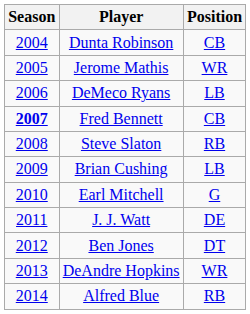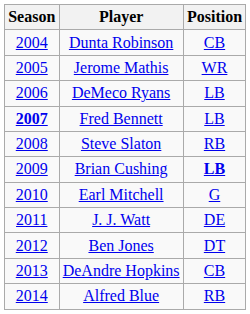(214, 118) CB -> (214, 118) LB
(214, 169) normal -> (214, 169) bold
(214, 270) WR -> (214, 270) CB
